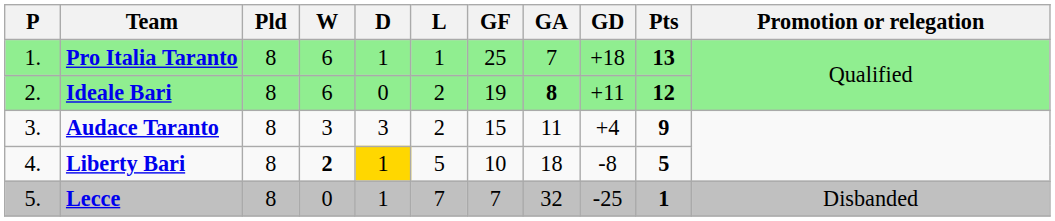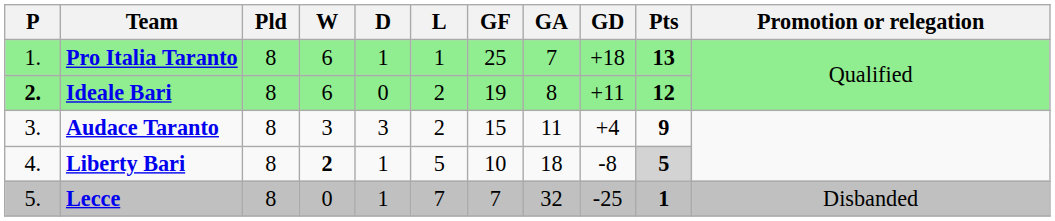(33, 92) normal -> (33, 92) bold
(551, 92) bold -> (551, 92) normal
(383, 163) gold background -> (383, 163) no background
(664, 163) no background -> (664, 163) lightgrey background
